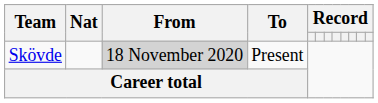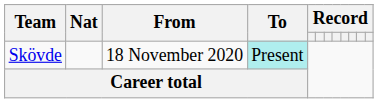(174, 54) lightgrey background -> (174, 54) no background
(277, 54) no background -> (277, 54) paleturquoise background
